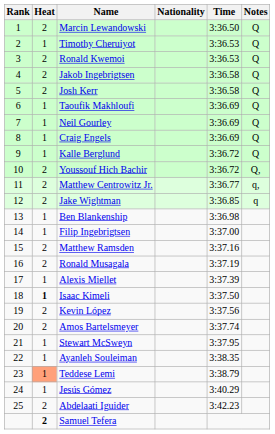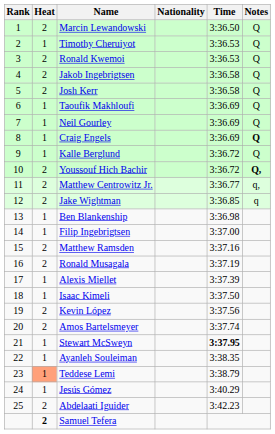(256, 138) normal -> (256, 138) bold
(256, 169) normal -> (256, 169) bold
(45, 295) bold -> (45, 295) normal
(224, 342) normal -> (225, 342) bold
